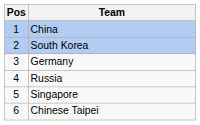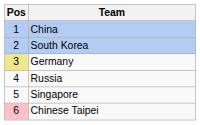(16, 62) no background -> (16, 62) khaki background
(16, 111) no background -> (16, 111) pink background
